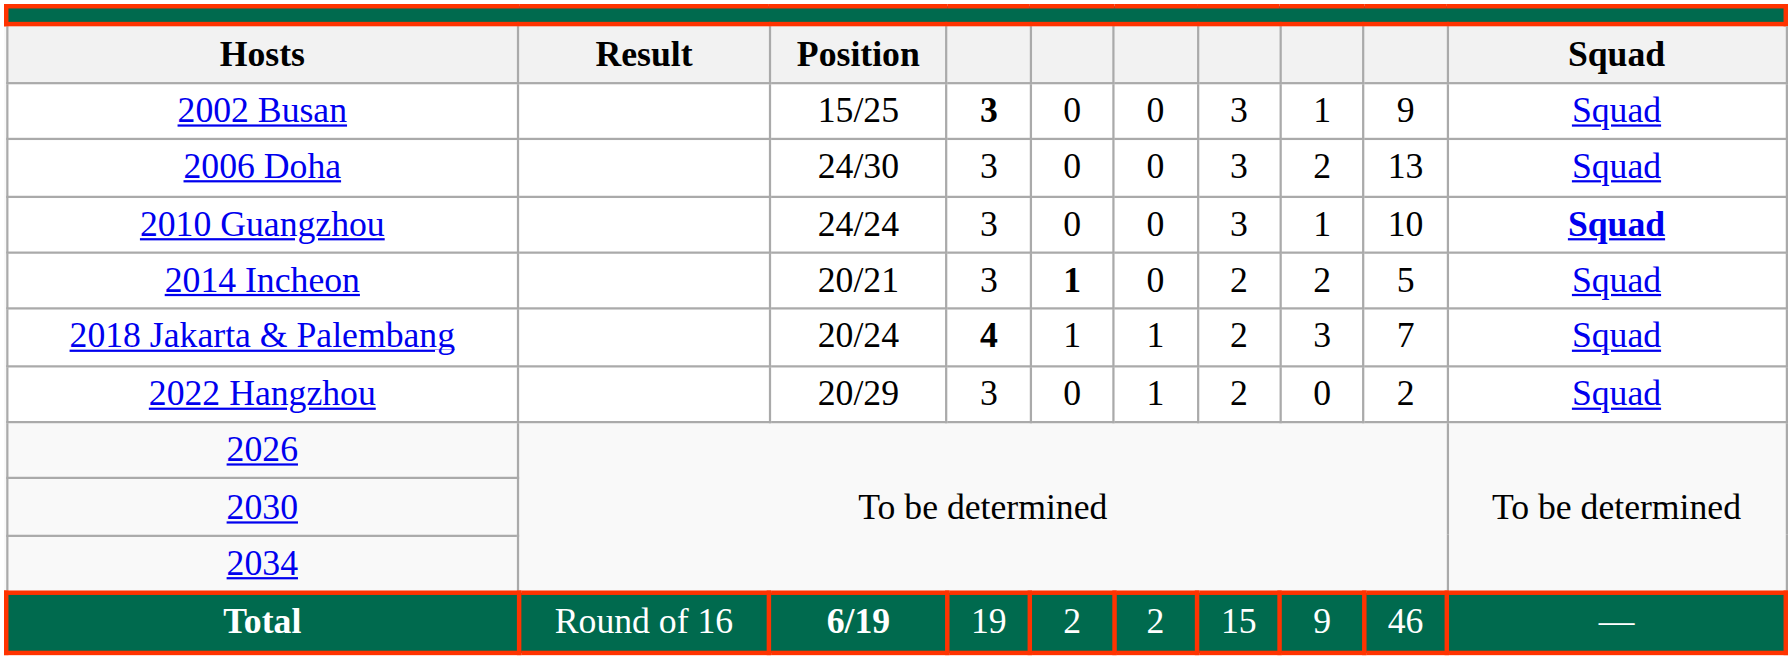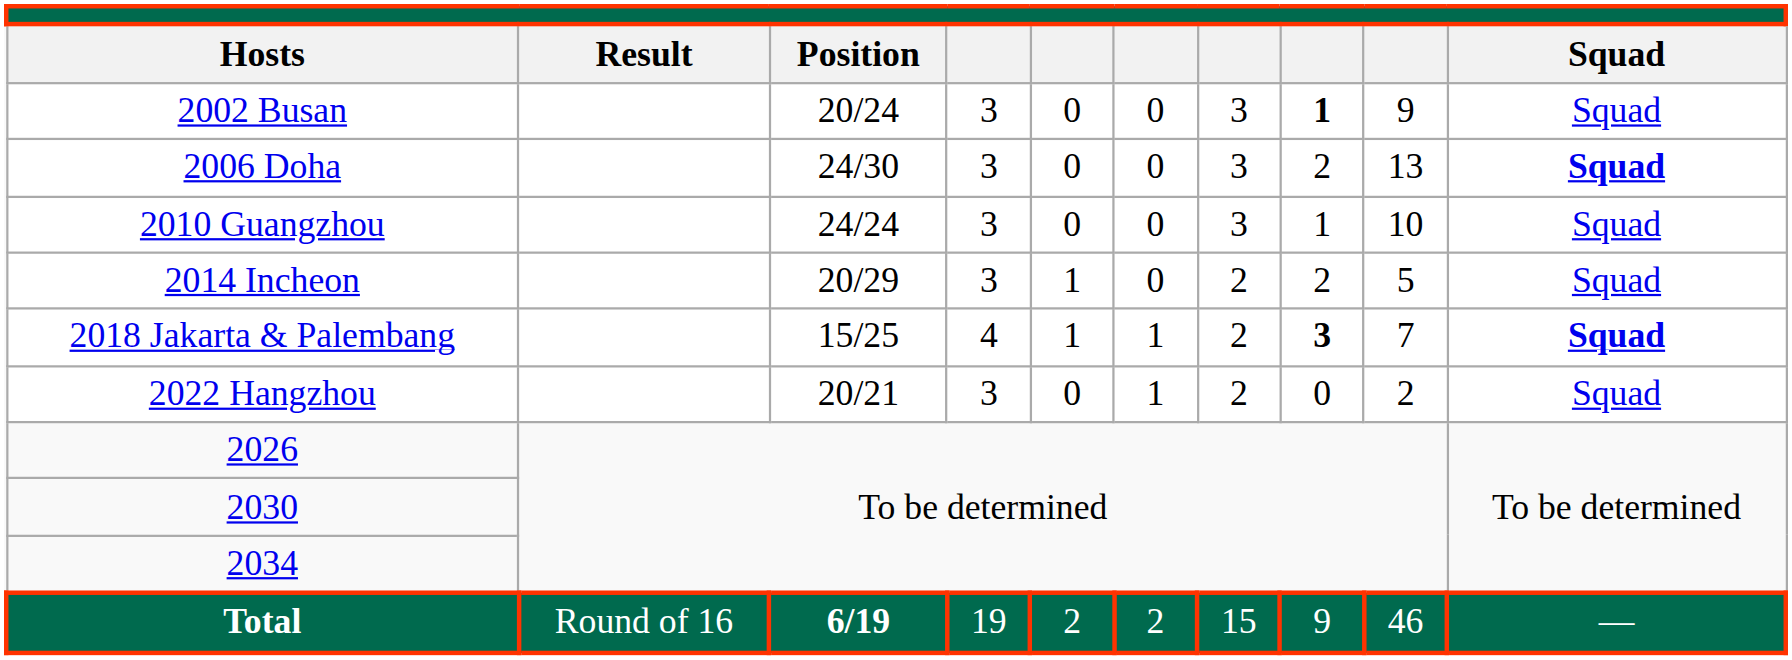(858, 110) 15/25 -> (858, 110) 20/24
(989, 110) bold -> (989, 110) normal
(1322, 110) normal -> (1322, 110) bold
(1616, 166) normal -> (1616, 166) bold
(1616, 223) bold -> (1616, 223) normal
(858, 280) 20/21 -> (858, 280) 20/29
(1072, 280) bold -> (1072, 280) normal
(858, 336) 20/24 -> (858, 336) 15/25
(989, 336) bold -> (989, 336) normal
(1322, 336) normal -> (1322, 336) bold
(1616, 336) normal -> (1616, 336) bold
(858, 393) 20/29 -> (858, 393) 20/21
